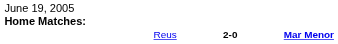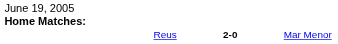(309, 35) bold -> (308, 35) normal
